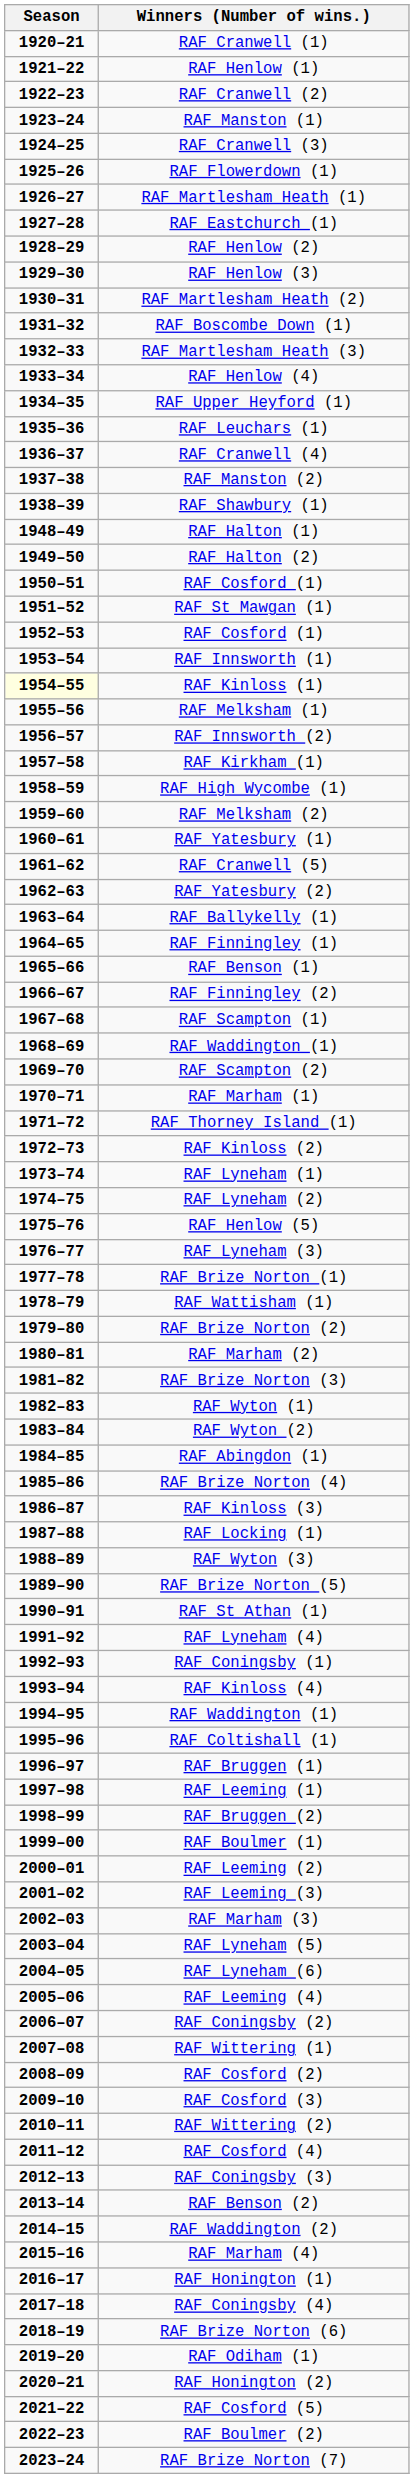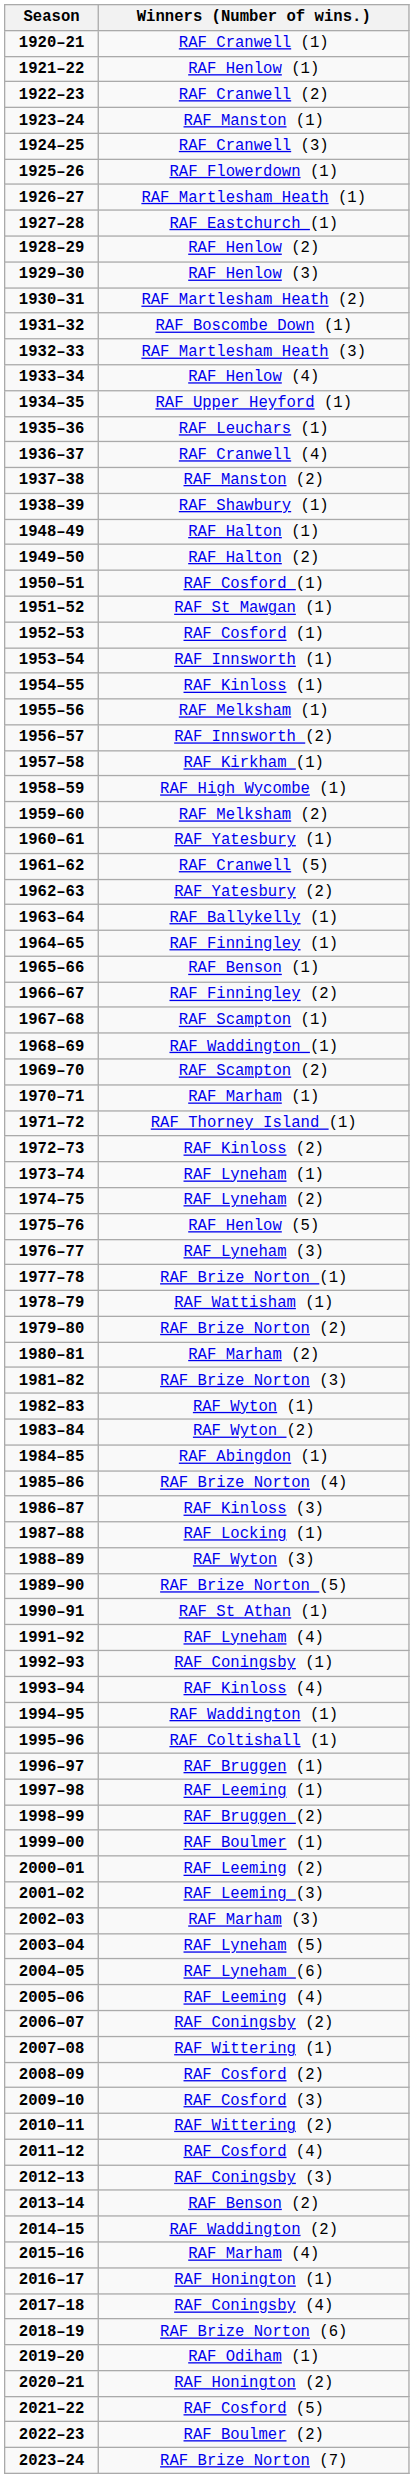(52, 686) lightyellow background -> (52, 686) no background
